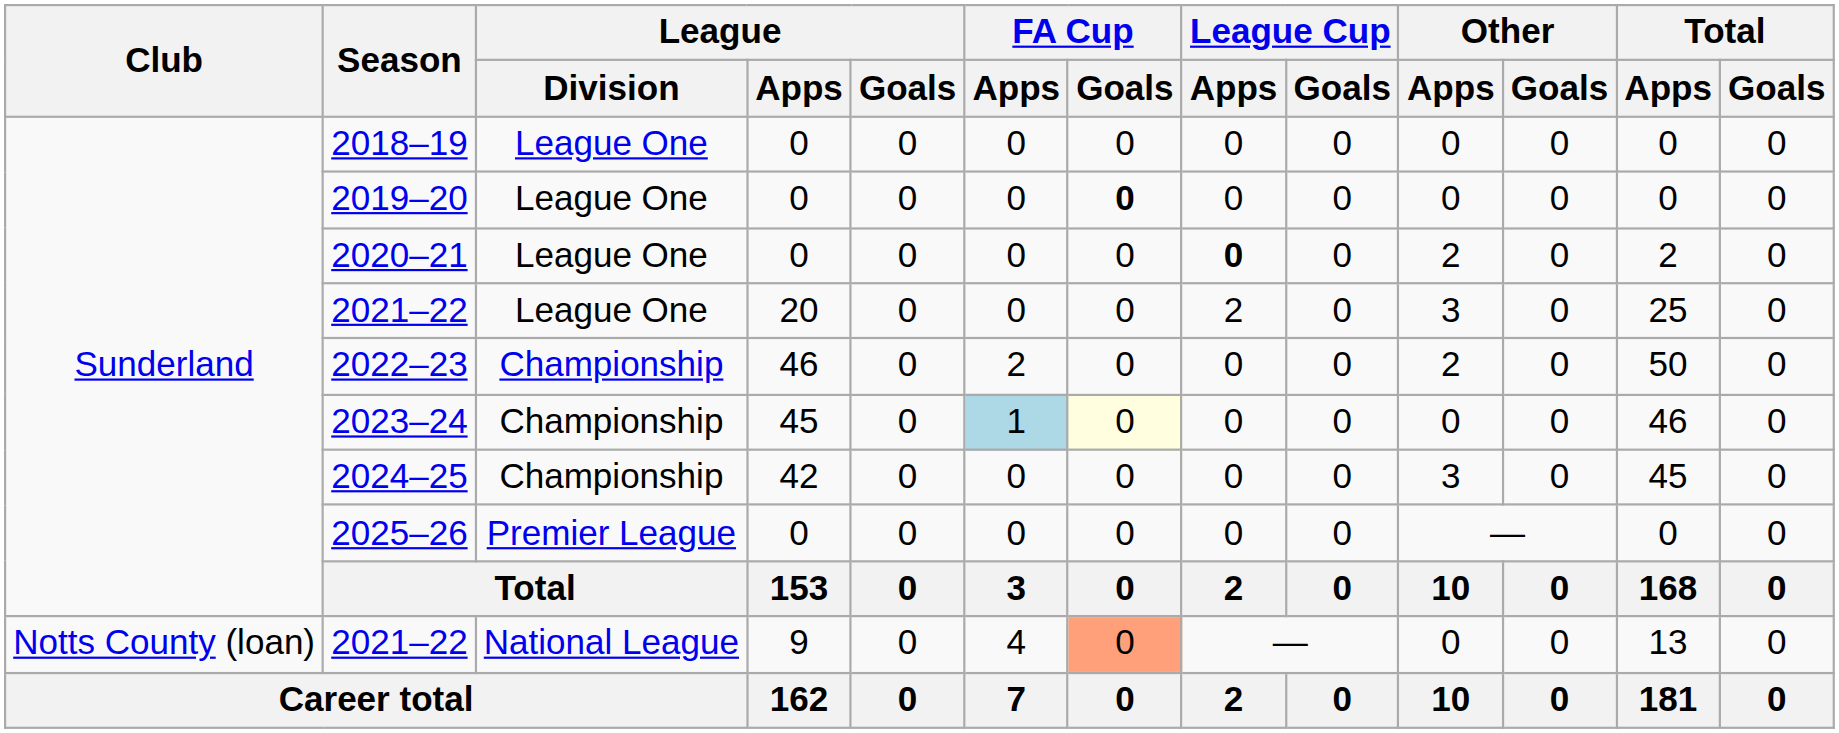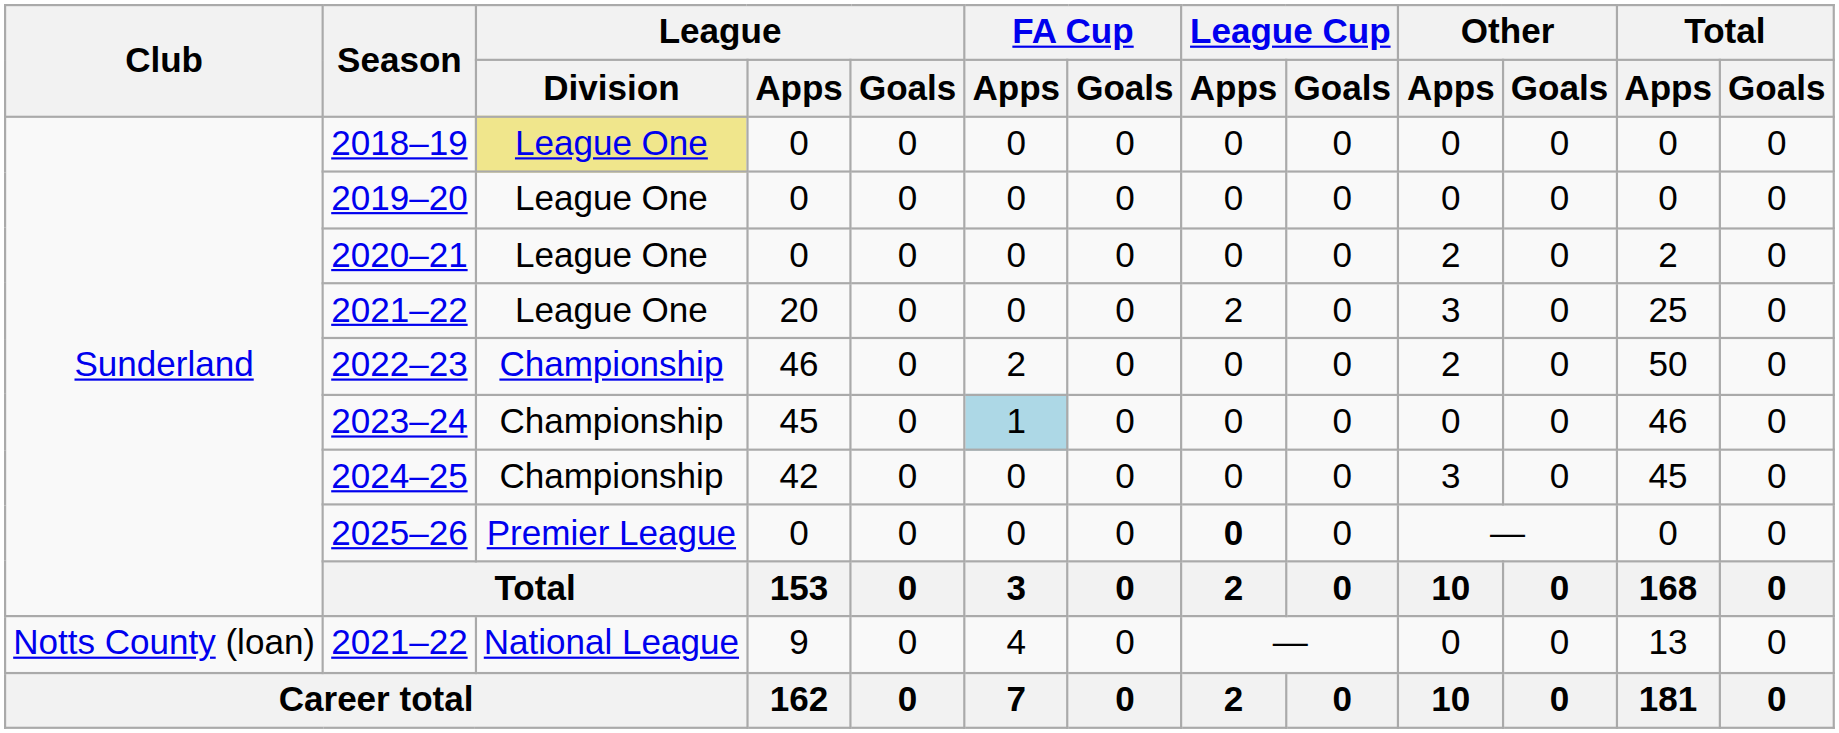(611, 143) no background -> (611, 143) khaki background
(1125, 198) bold -> (1125, 198) normal
(1234, 254) bold -> (1234, 254) normal
(1125, 421) lightyellow background -> (1125, 421) no background
(1234, 532) normal -> (1234, 532) bold
(1125, 643) lightsalmon background -> (1125, 643) no background
